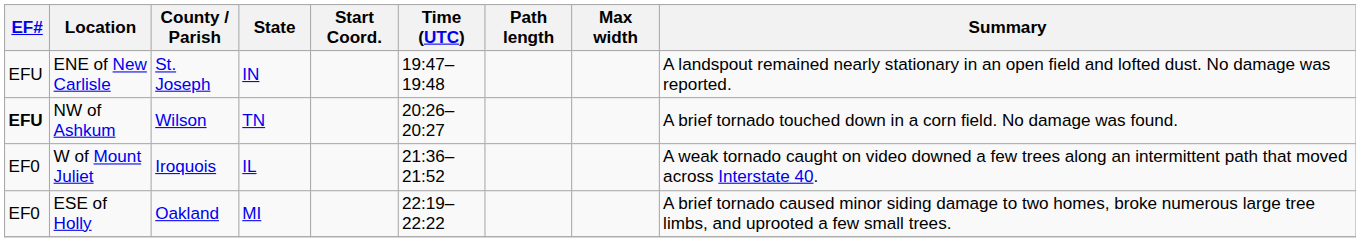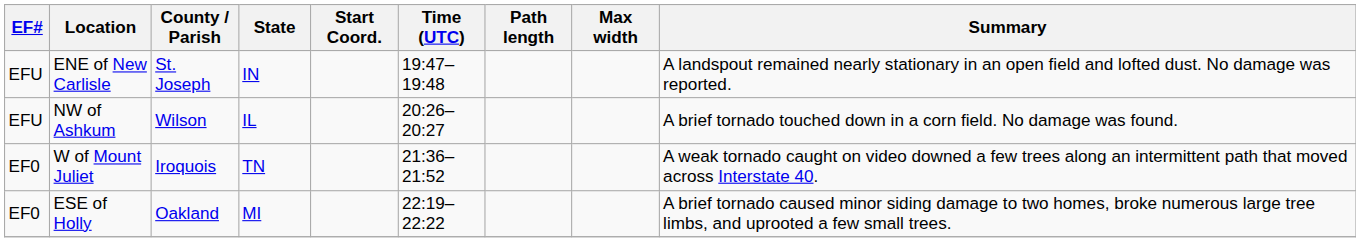(26, 120) bold -> (26, 120) normal
(254, 120) TN -> (249, 120) IL
(249, 166) IL -> (254, 166) TN
